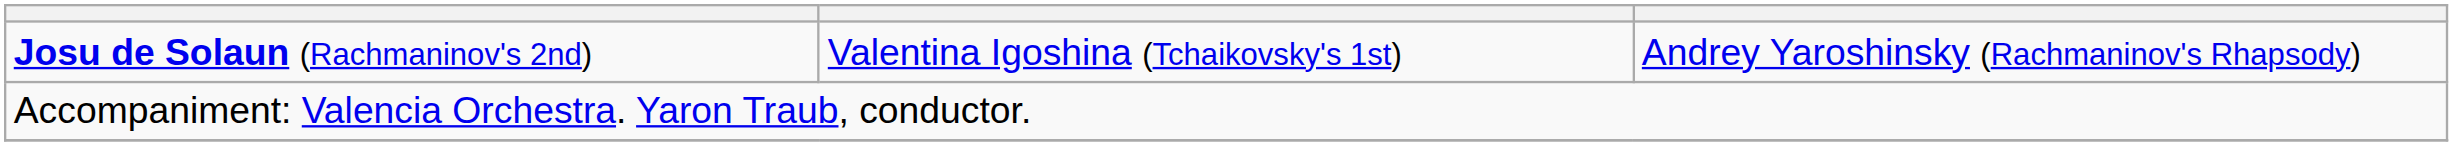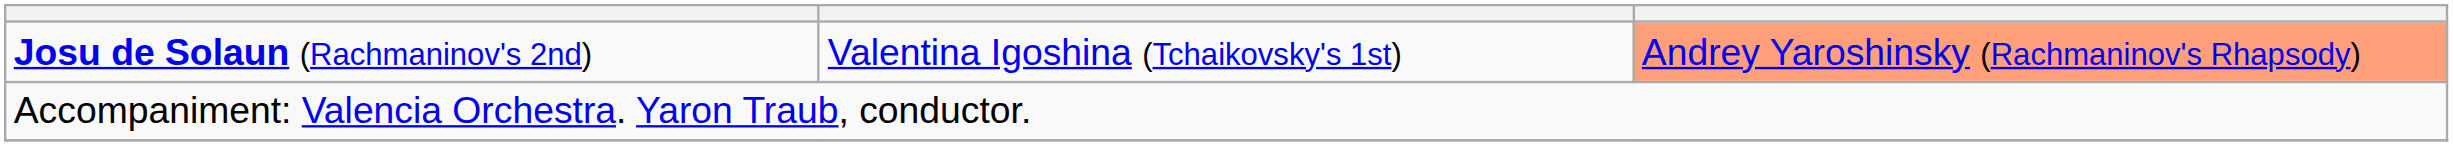(2001, 51) no background -> (2001, 51) lightsalmon background
